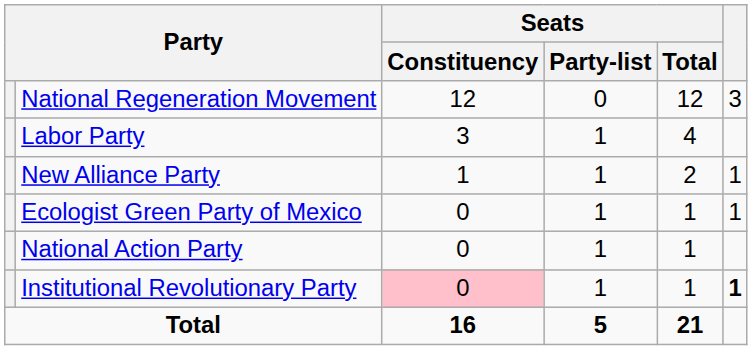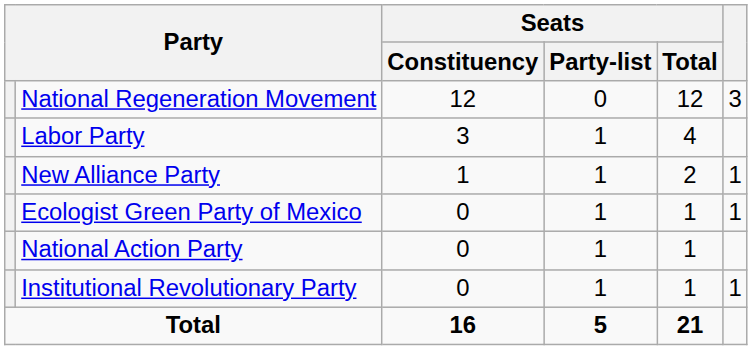(463, 288) pink background -> (463, 288) no background
(735, 288) bold -> (735, 288) normal
